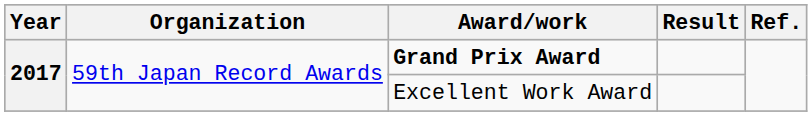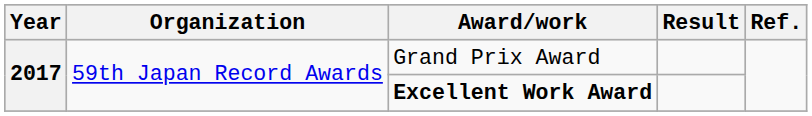(497, 58) bold -> (497, 58) normal
(523, 93) normal -> (523, 93) bold
